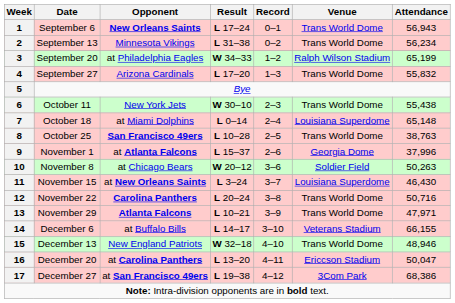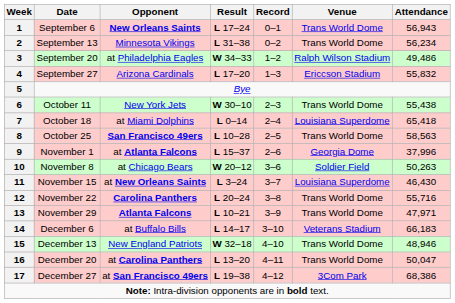(421, 58) 65,199 -> (421, 58) 49,486
(342, 74) Trans World Dome -> (342, 74) Ericcson Stadium
(421, 120) 65,148 -> (421, 120) 65,418
(421, 136) 38,763 -> (421, 136) 58,563
(421, 197) 50,716 -> (421, 197) 55,716
(421, 228) 66,155 -> (421, 228) 66,183
(342, 259) Ericcson Stadium -> (342, 259) Trans World Dome
